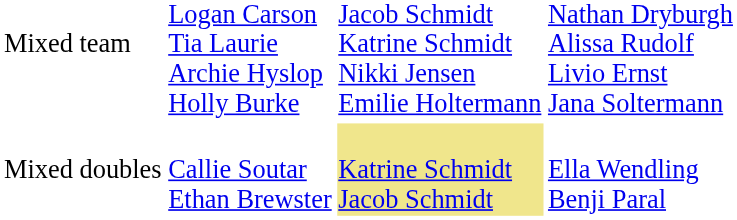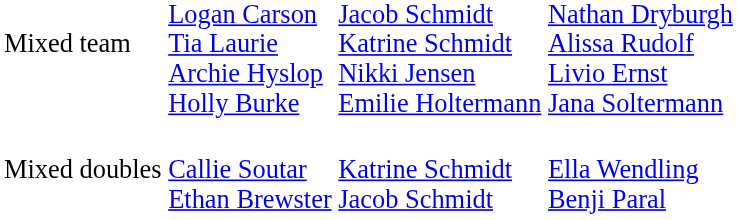(425, 184) khaki background -> (425, 184) no background
